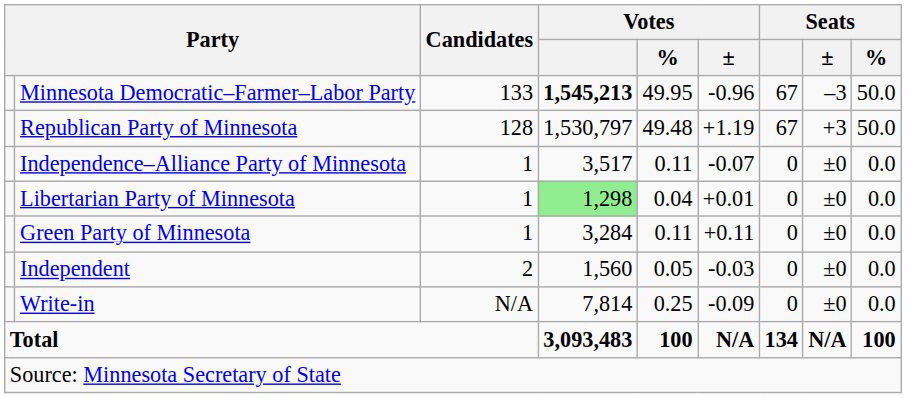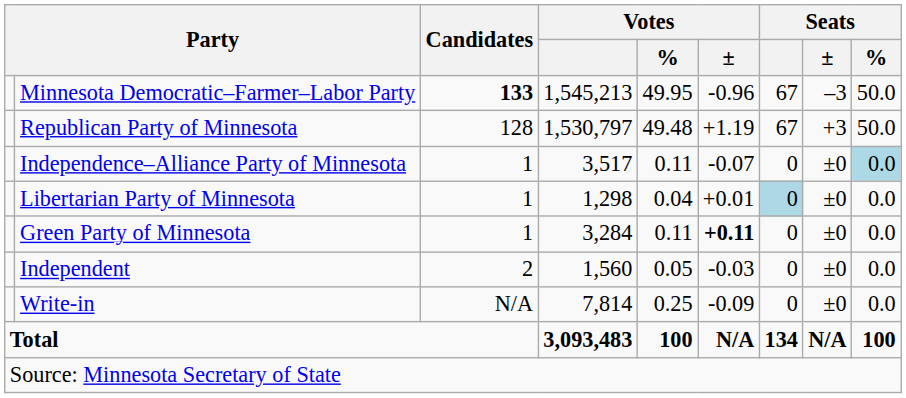(516, 92) normal -> (516, 92) bold
(588, 92) bold -> (588, 92) normal
(882, 163) no background -> (882, 163) lightblue background
(607, 198) lightgreen background -> (607, 198) no background
(792, 198) no background -> (792, 198) lightblue background
(729, 233) normal -> (729, 233) bold
